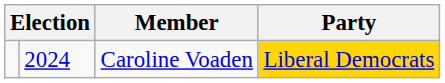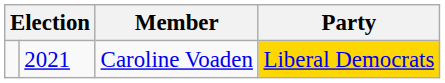(47, 58) 2024 -> (47, 58) 2021
